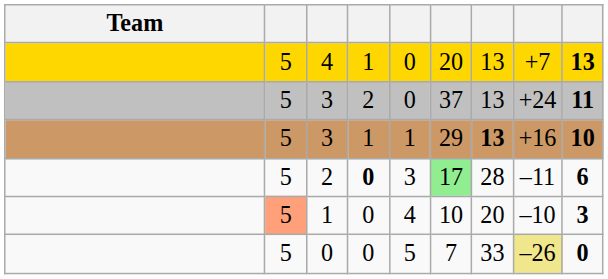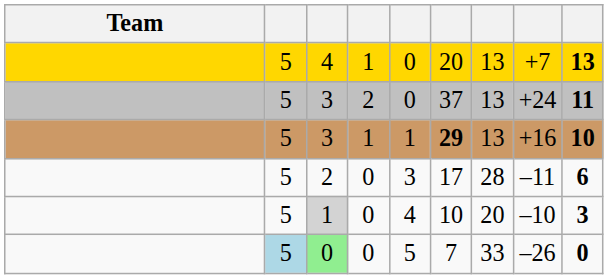(451, 138) normal -> (451, 138) bold
(492, 138) bold -> (492, 138) normal
(368, 176) bold -> (368, 176) normal
(451, 176) lightgreen background -> (451, 176) no background
(286, 215) lightsalmon background -> (286, 215) no background
(327, 215) no background -> (327, 215) lightgrey background
(286, 253) no background -> (286, 253) lightblue background
(327, 253) no background -> (327, 253) lightgreen background
(538, 253) khaki background -> (538, 253) no background
